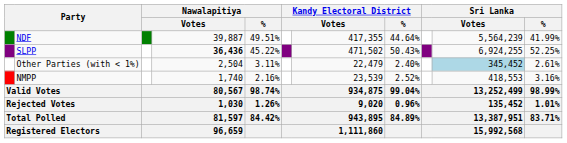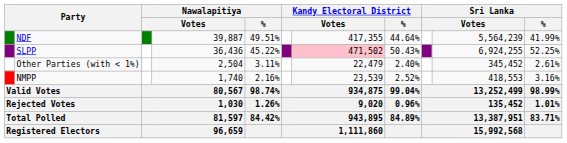(228, 51) bold -> (228, 51) normal
(366, 51) no background -> (366, 51) pink background
(506, 64) lightblue background -> (506, 64) no background
